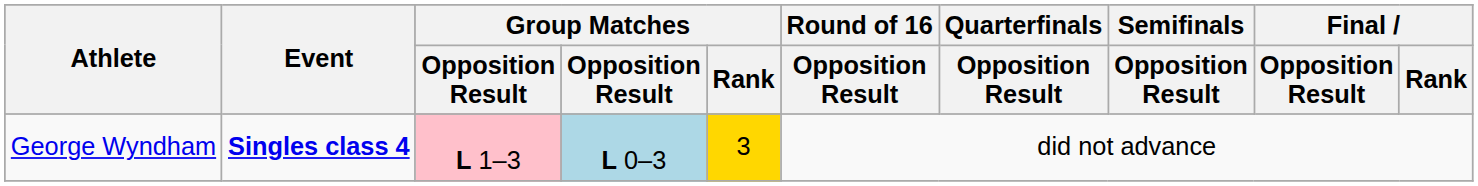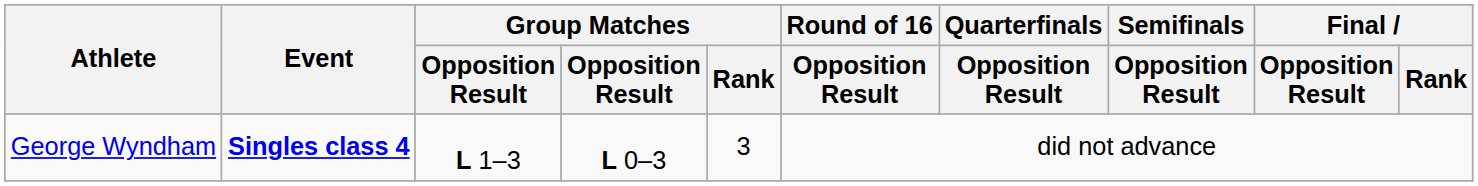(488, 162) pink background -> (488, 162) no background
(634, 162) lightblue background -> (634, 162) no background
(744, 148) gold background -> (744, 148) no background
